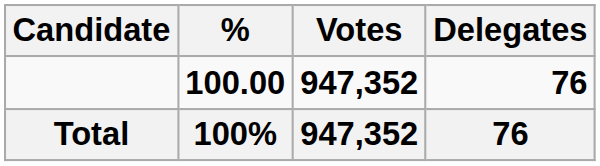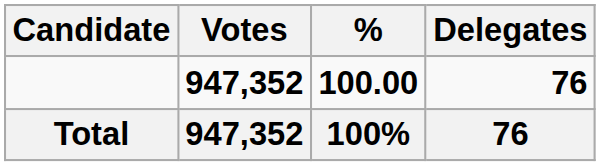columns swapped: (359, 30) <-> (235, 30)
